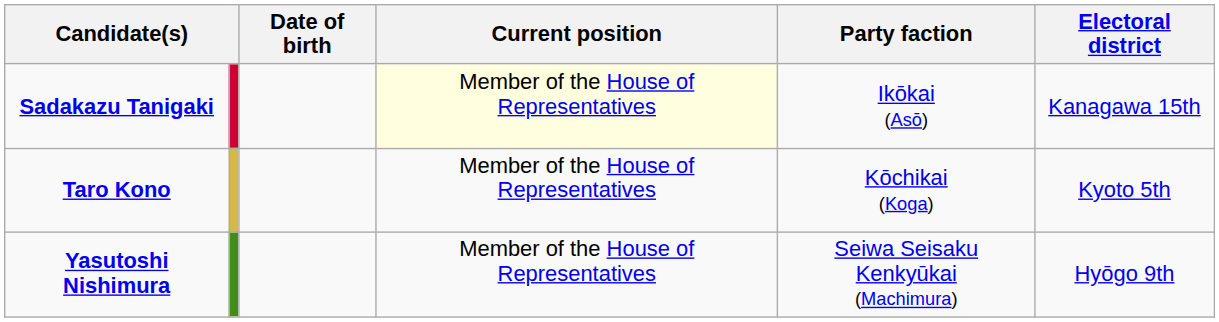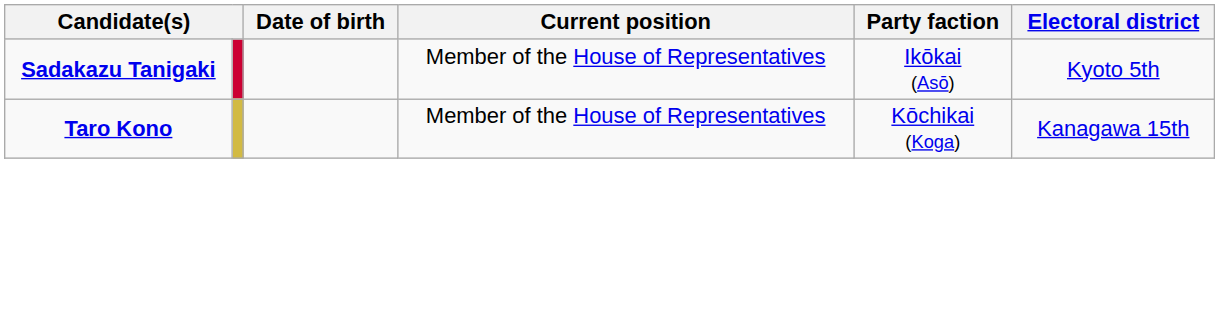(577, 93) lightyellow background -> (626, 56) no background
(1124, 105) Kanagawa 15th -> (1113, 68) Kyoto 5th
(1124, 190) Kyoto 5th -> (1113, 128) Kanagawa 15th
- row: (117, 274)
